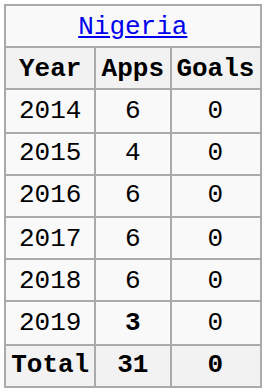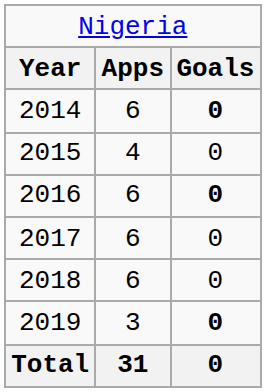(215, 111) normal -> (215, 111) bold
(215, 196) normal -> (215, 196) bold
(133, 323) bold -> (133, 323) normal
(215, 323) normal -> (215, 323) bold
